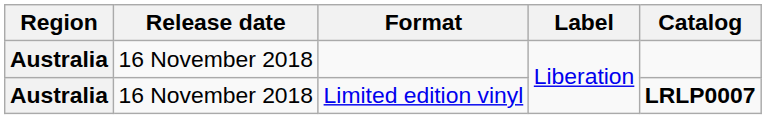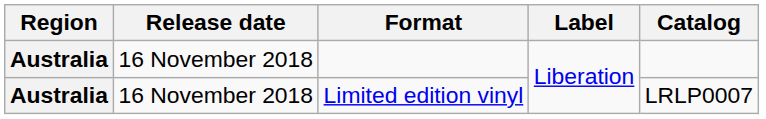(700, 95) bold -> (699, 95) normal
